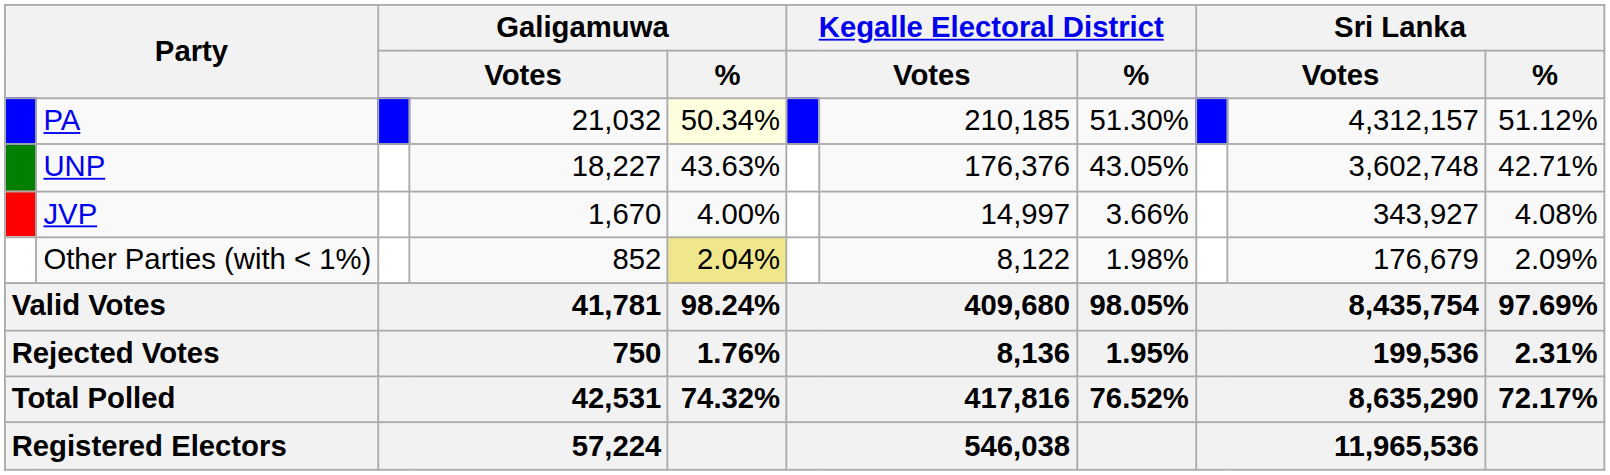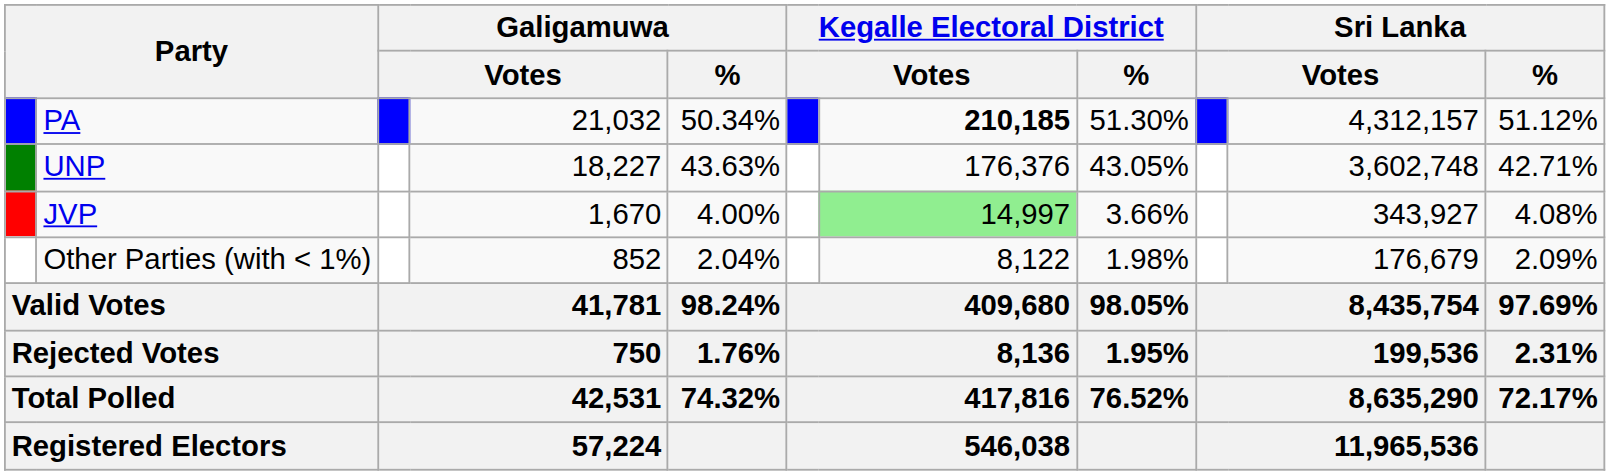(730, 120) lightyellow background -> (730, 120) no background
(1017, 120) normal -> (1017, 120) bold
(1025, 213) no background -> (1025, 213) lightgreen background
(739, 259) khaki background -> (739, 259) no background
